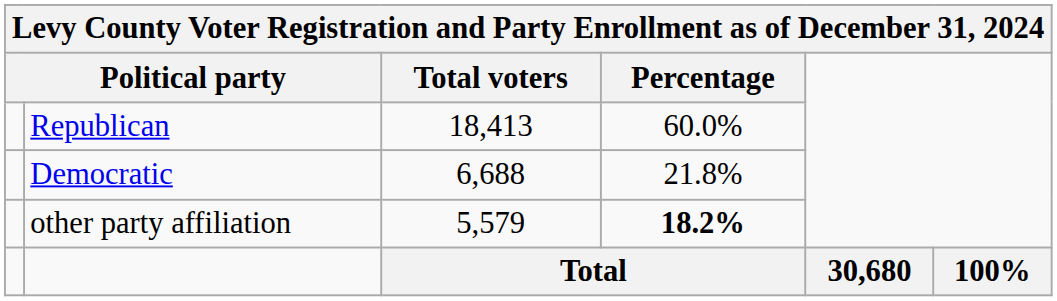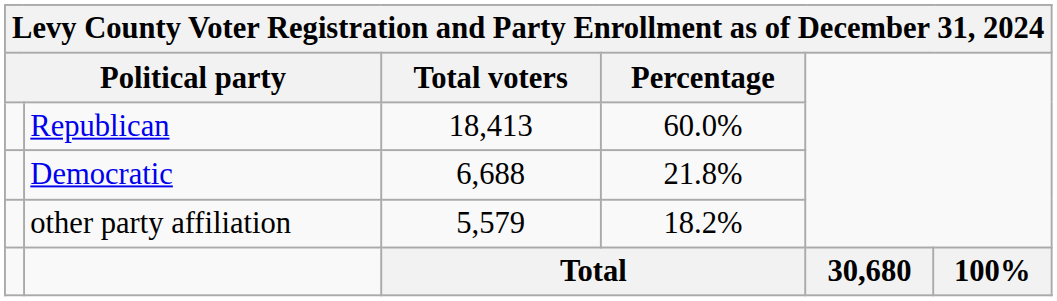(703, 222) bold -> (703, 222) normal
